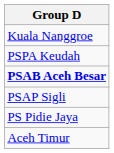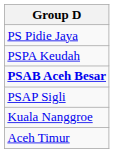(50, 35) Kuala Nanggroe -> (43, 35) PS Pidie Jaya
(43, 117) PS Pidie Jaya -> (50, 117) Kuala Nanggroe
